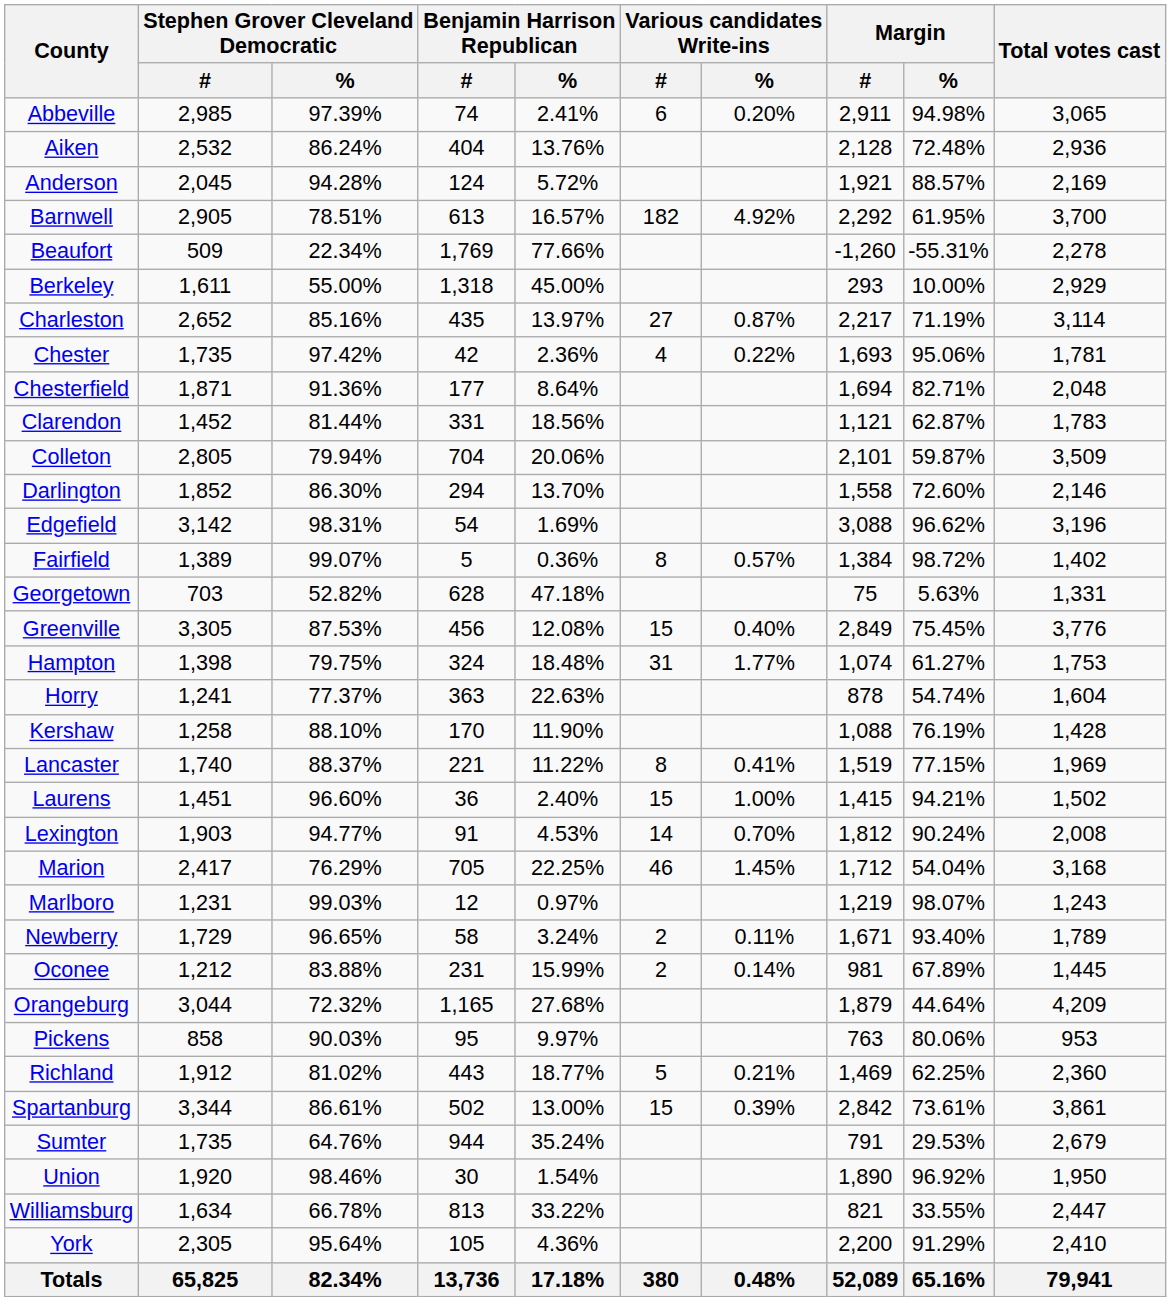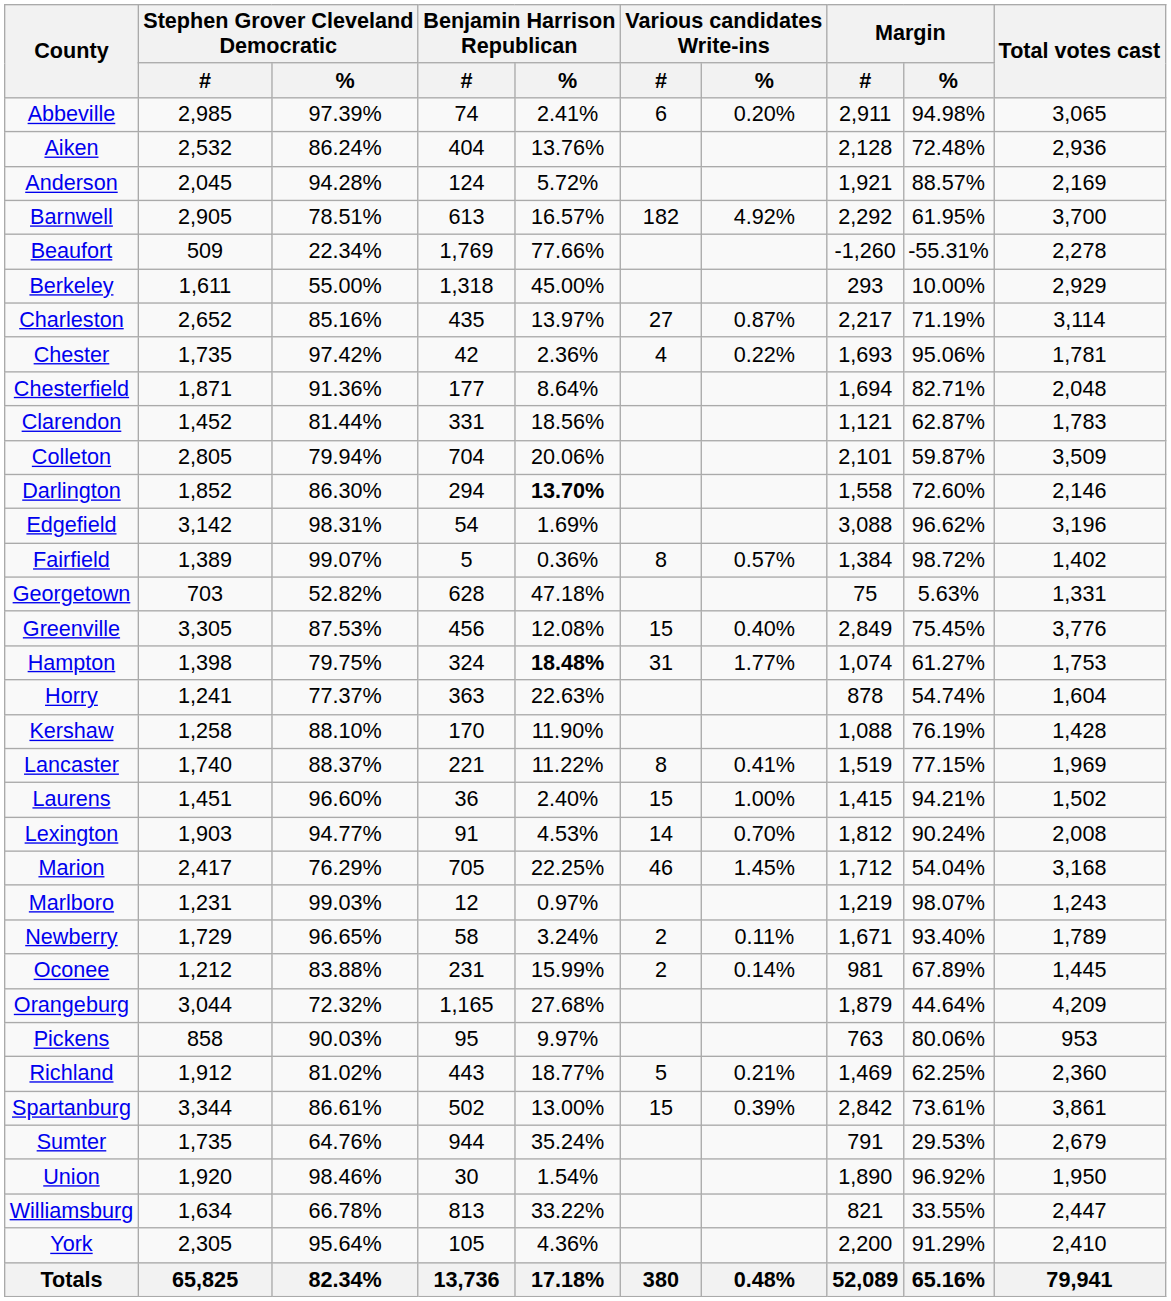(568, 491) normal -> (568, 491) bold
(568, 662) normal -> (568, 662) bold
